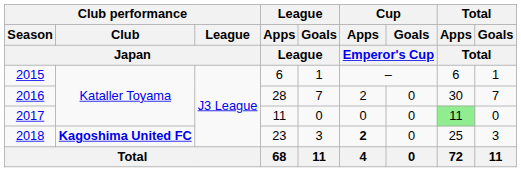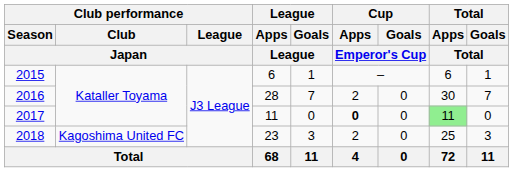(363, 116) normal -> (355, 116) bold
(125, 136) bold -> (121, 136) normal
(363, 136) bold -> (355, 136) normal
